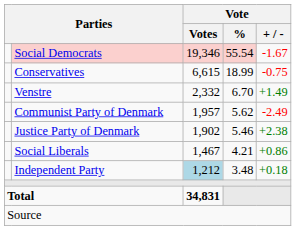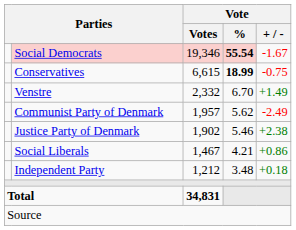(240, 53) normal -> (240, 53) bold
(240, 72) normal -> (240, 72) bold
(206, 170) lightblue background -> (206, 170) no background
